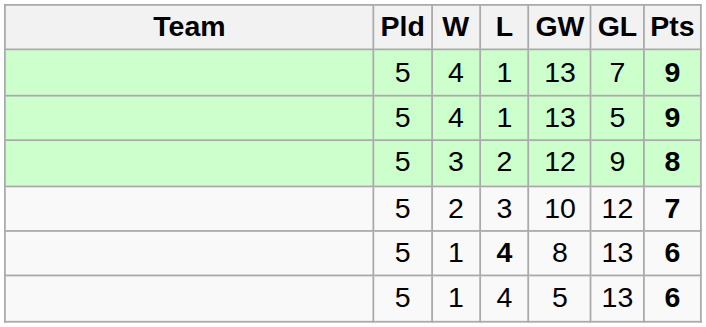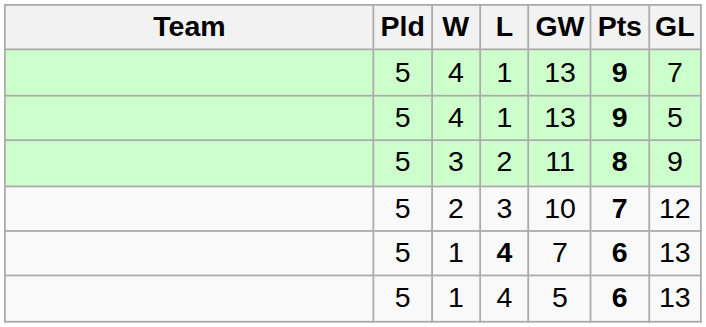columns swapped: (617, 27) <-> (672, 27)
(560, 162) 12 -> (560, 162) 11
(560, 252) 8 -> (560, 252) 7
